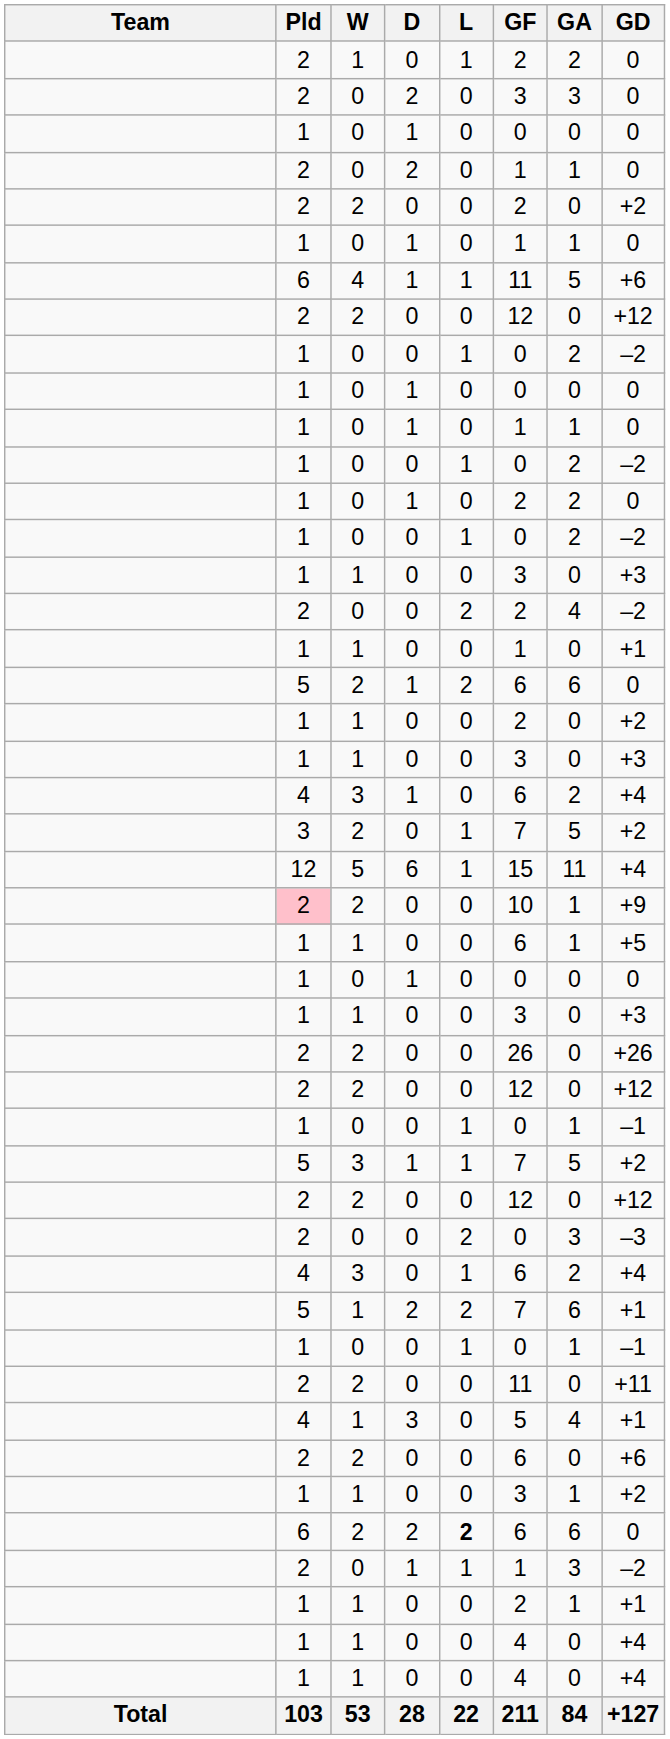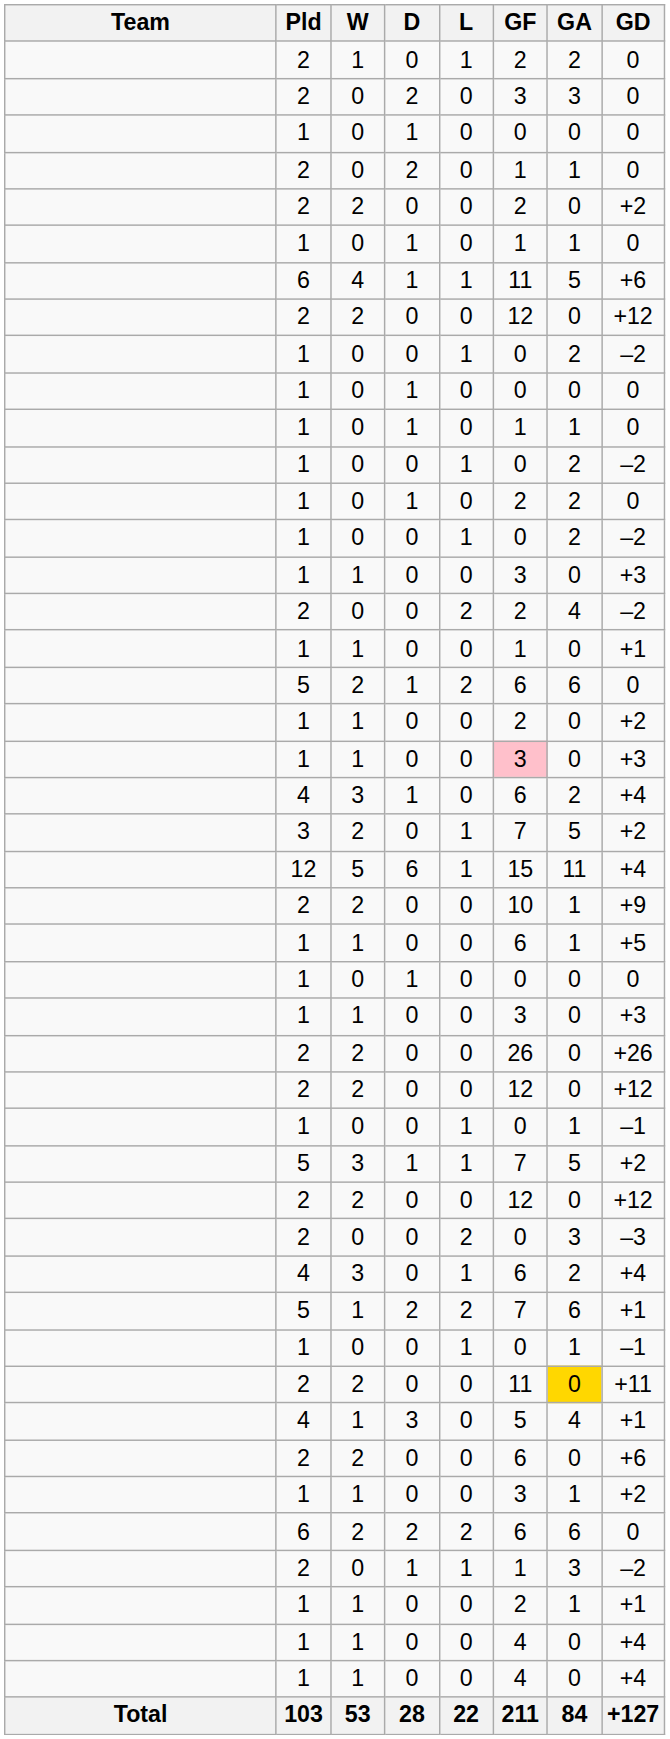(520, 758) no background -> (520, 758) pink background
(304, 905) pink background -> (304, 905) no background
(574, 1384) no background -> (574, 1384) gold background
(466, 1531) bold -> (466, 1531) normal
